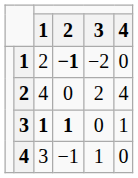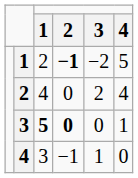(124, 61) 0 -> (124, 61) 5
(43, 125) 1 -> (43, 125) 5
(68, 125) 1 -> (68, 125) 0
